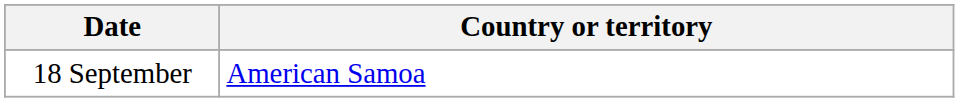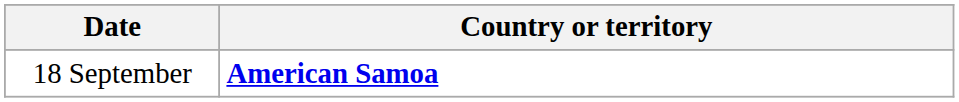(326, 73) normal -> (332, 73) bold
